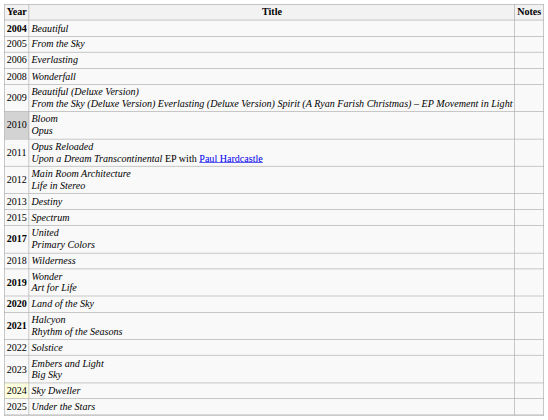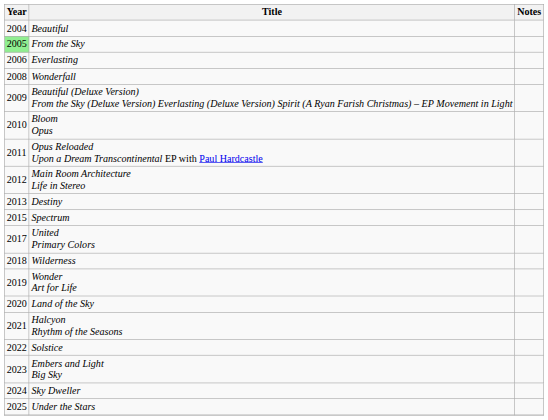(17, 28) bold -> (17, 28) normal
(17, 44) no background -> (17, 44) lightgreen background
(17, 125) lightgrey background -> (17, 125) no background
(17, 239) bold -> (17, 239) normal
(17, 282) bold -> (17, 282) normal
(17, 304) bold -> (17, 304) normal
(17, 325) bold -> (17, 325) normal
(17, 390) lightyellow background -> (17, 390) no background
